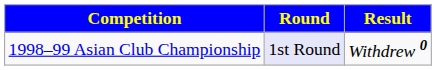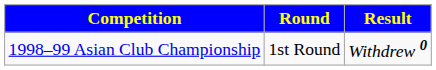(304, 48) lavender background -> (304, 48) no background
